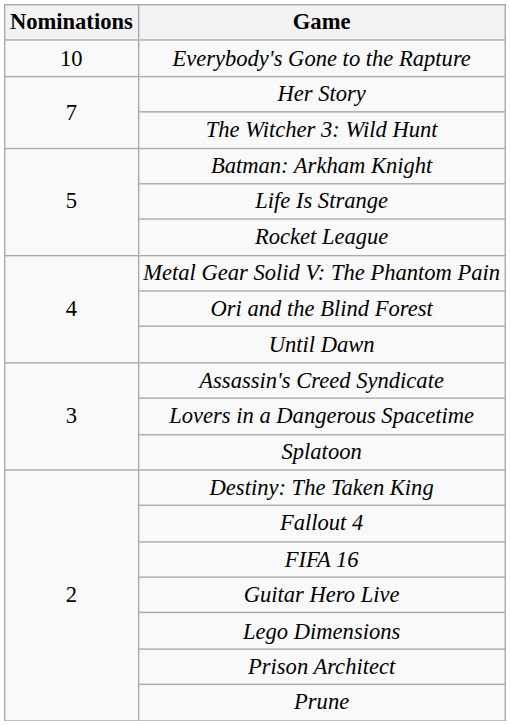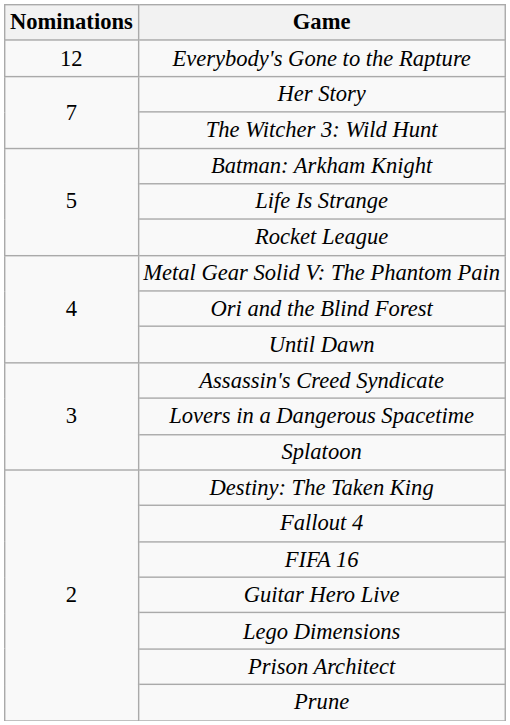(71, 58) 10 -> (71, 58) 12
